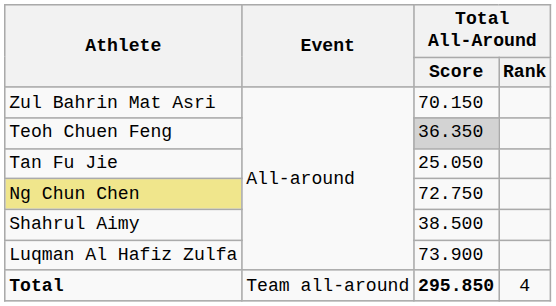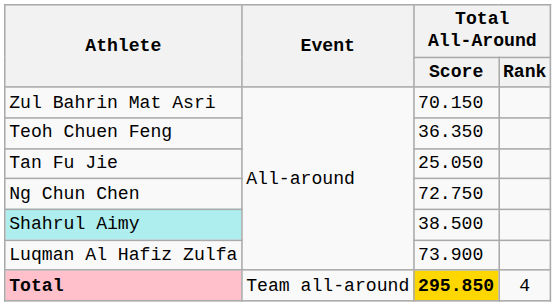(451, 133) lightgrey background -> (451, 133) no background
(74, 194) khaki background -> (74, 194) no background
(74, 224) no background -> (74, 224) paleturquoise background
(36, 285) no background -> (36, 285) pink background
(456, 285) no background -> (456, 285) gold background
